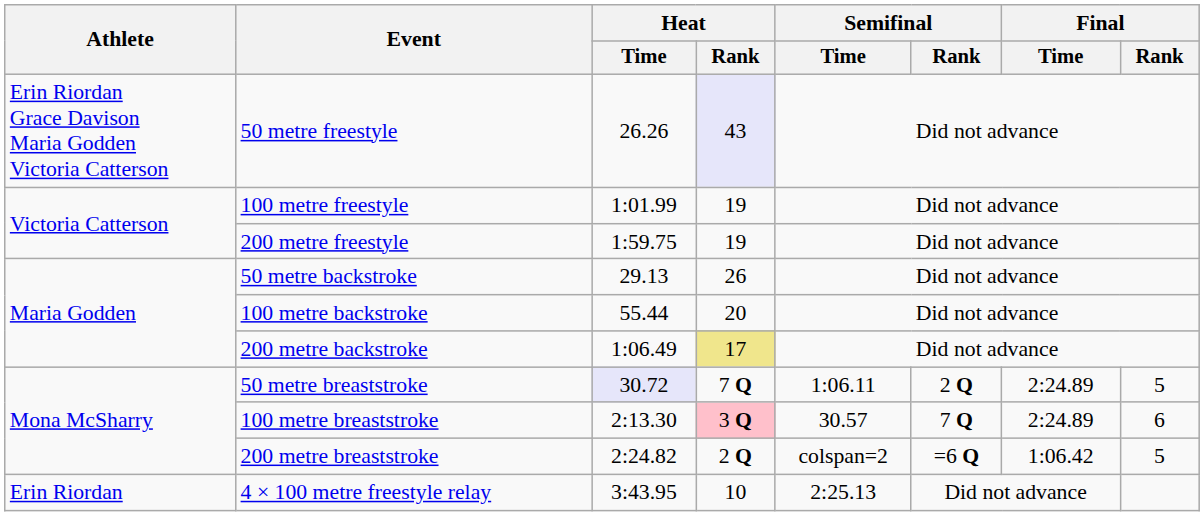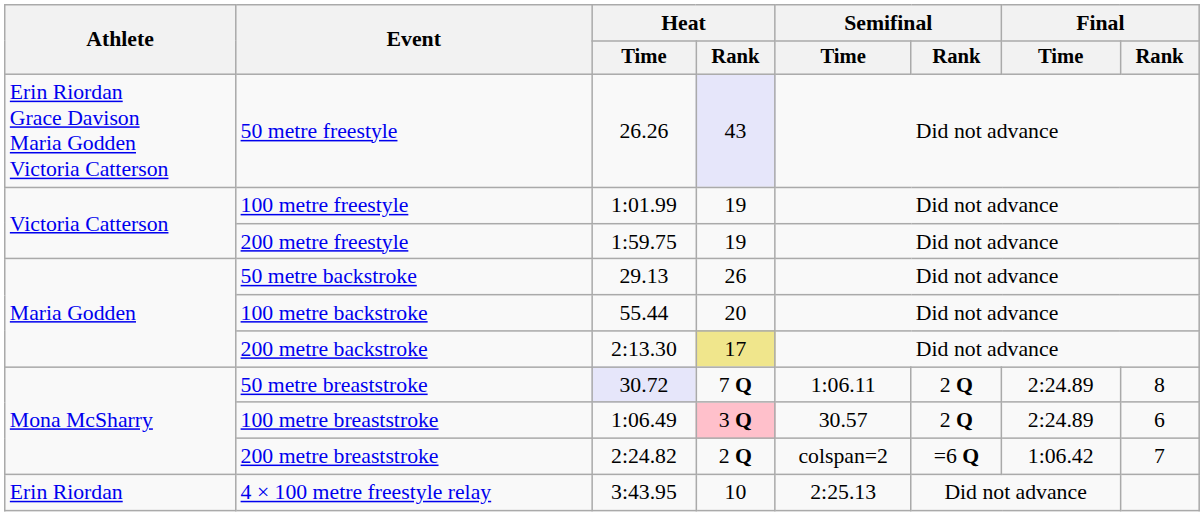(644, 348) 1:06.49 -> (644, 348) 2:13.30
(1160, 384) 5 -> (1160, 384) 8
(644, 420) 2:13.30 -> (644, 420) 1:06.49
(956, 420) 7 Q -> (956, 420) 2 Q
(1160, 456) 5 -> (1160, 456) 7
